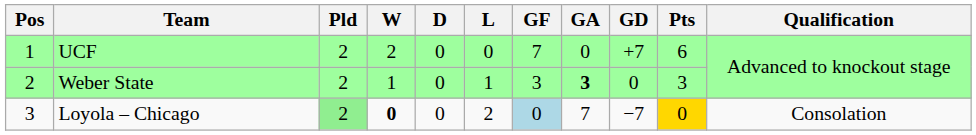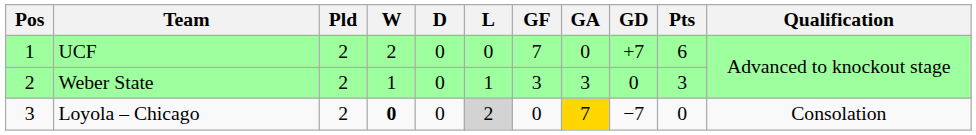(585, 82) bold -> (585, 82) normal
(343, 113) lightgreen background -> (343, 113) no background
(488, 113) no background -> (488, 113) lightgrey background
(537, 113) lightblue background -> (537, 113) no background
(585, 113) no background -> (585, 113) gold background
(682, 113) gold background -> (682, 113) no background
